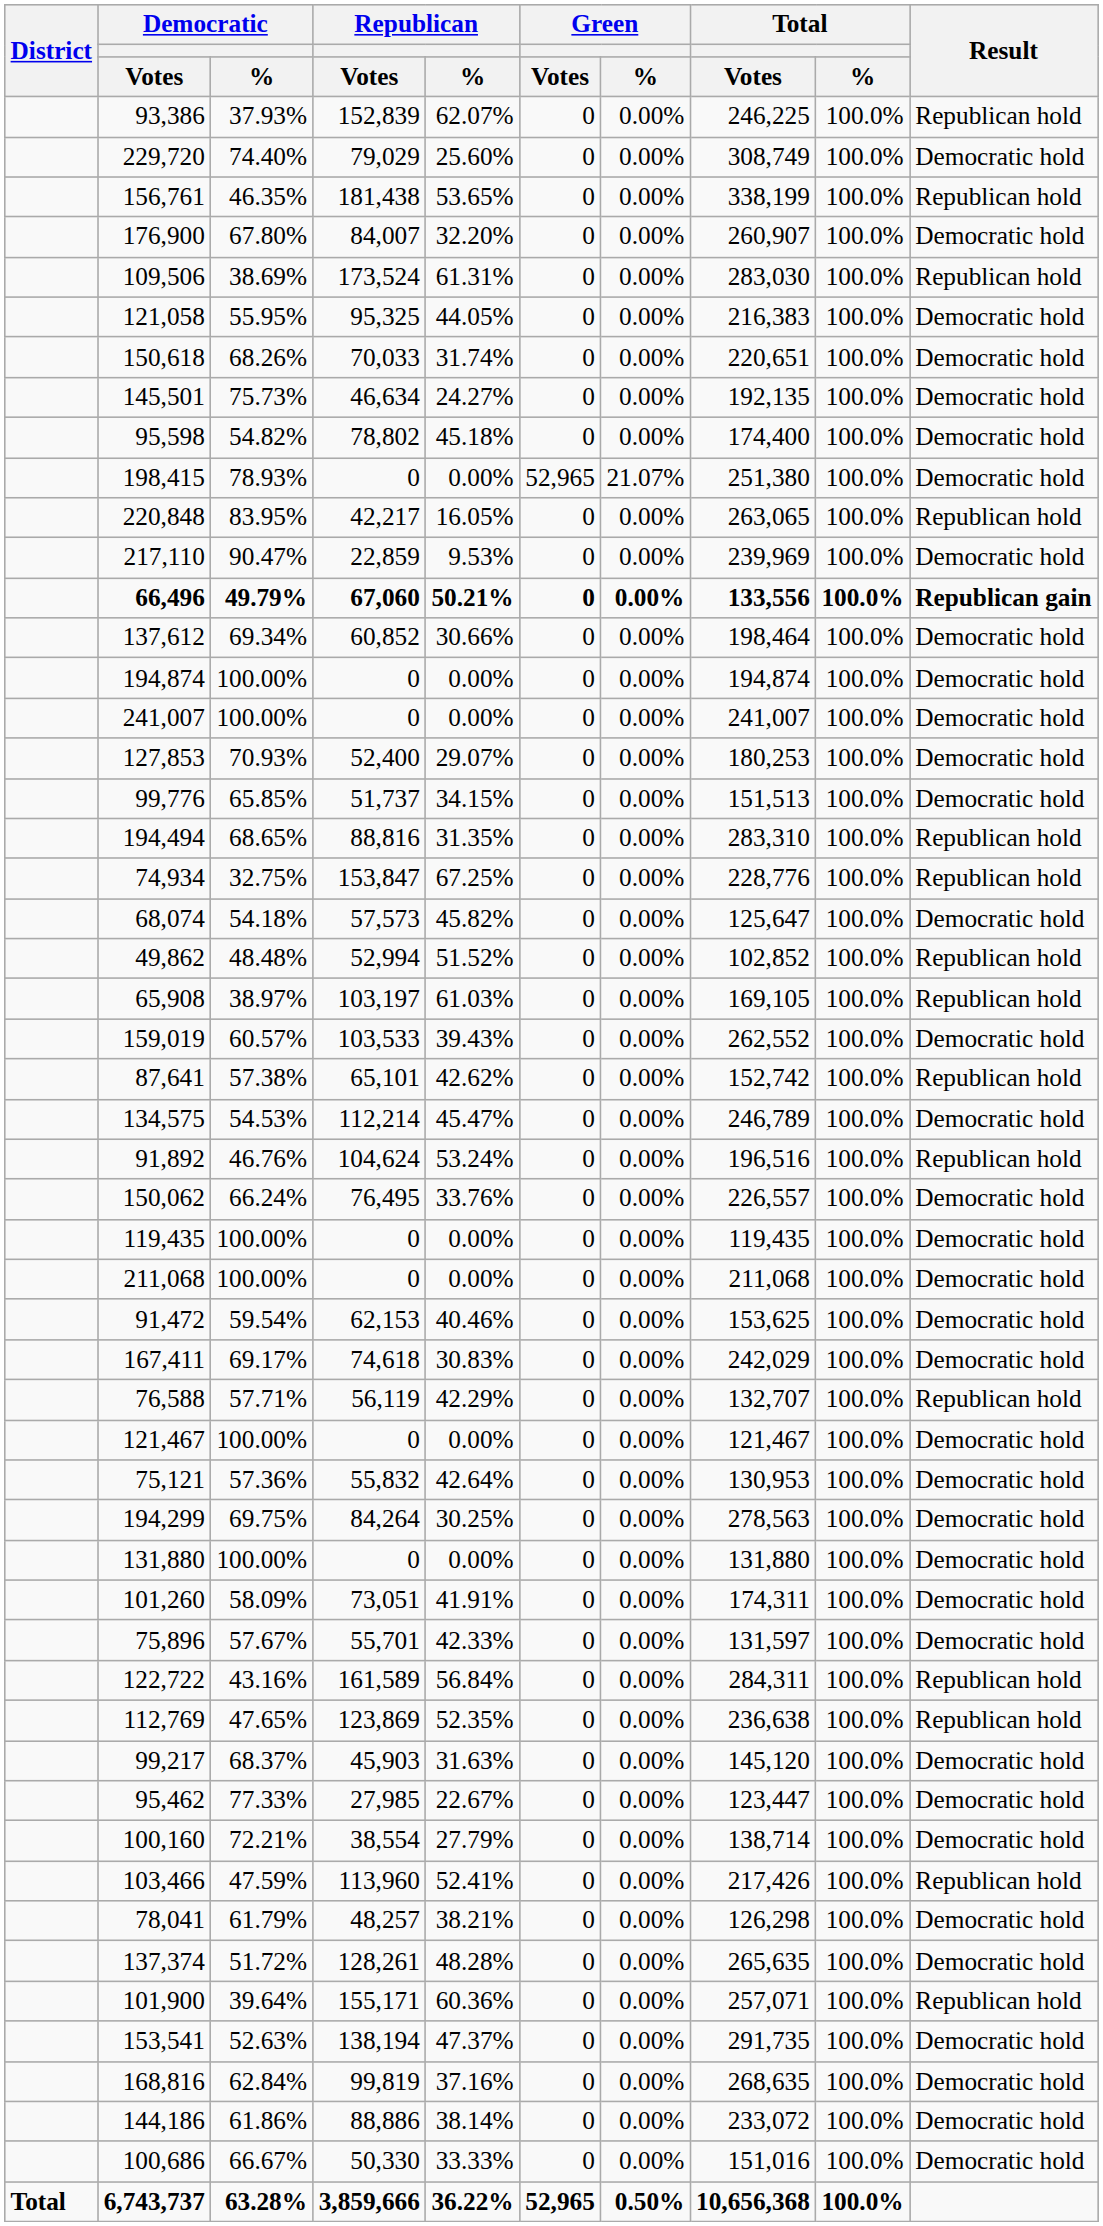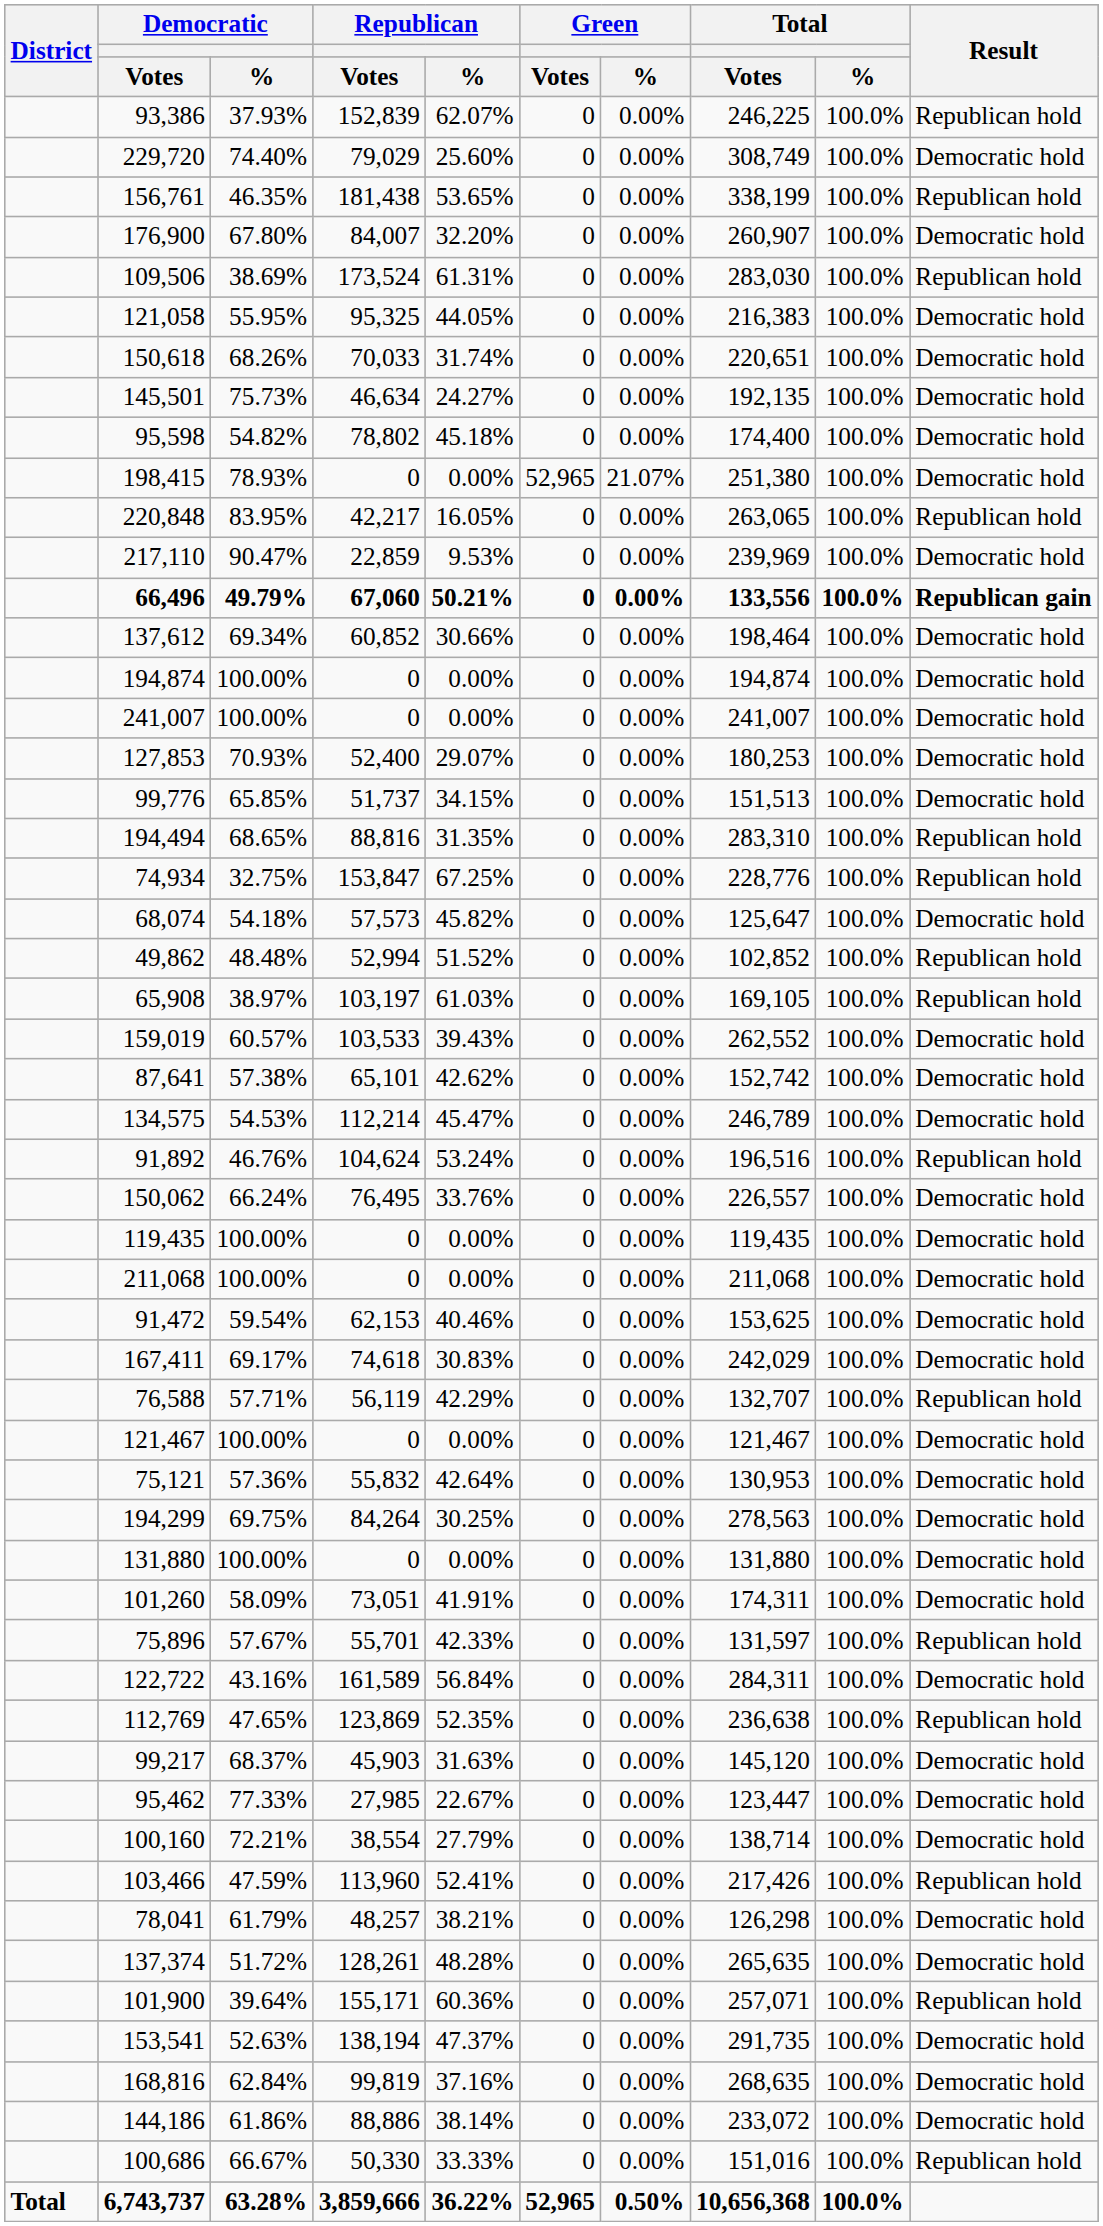(998, 1078) Republican hold -> (1000, 1078) Democratic hold
(1000, 1639) Democratic hold -> (998, 1639) Republican hold
(998, 1679) Republican hold -> (1000, 1679) Democratic hold
(1000, 2161) Democratic hold -> (998, 2161) Republican hold
